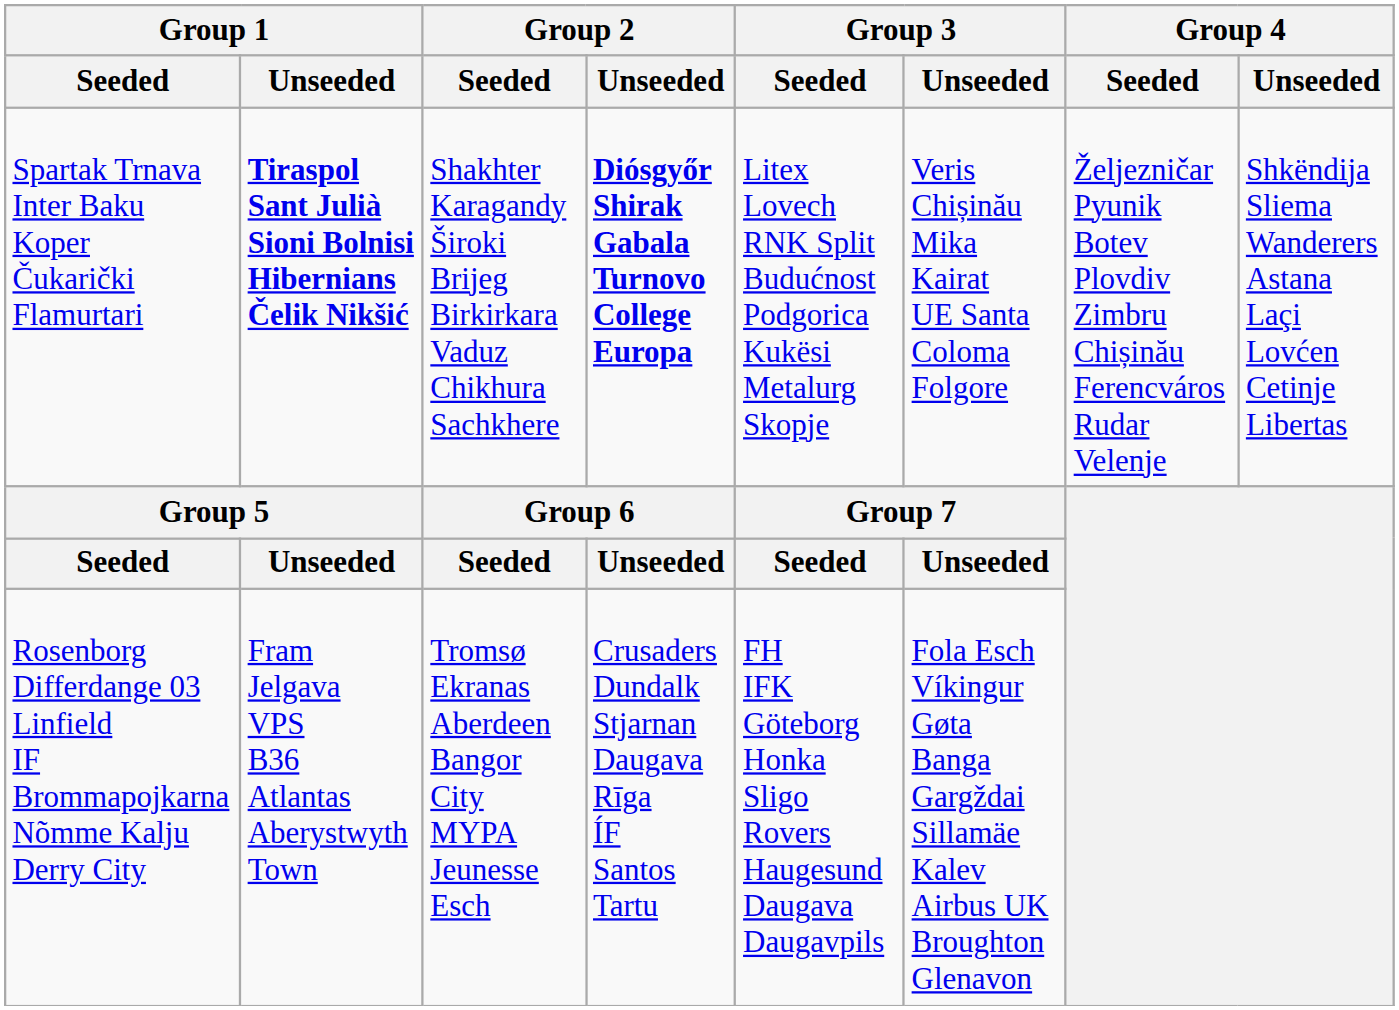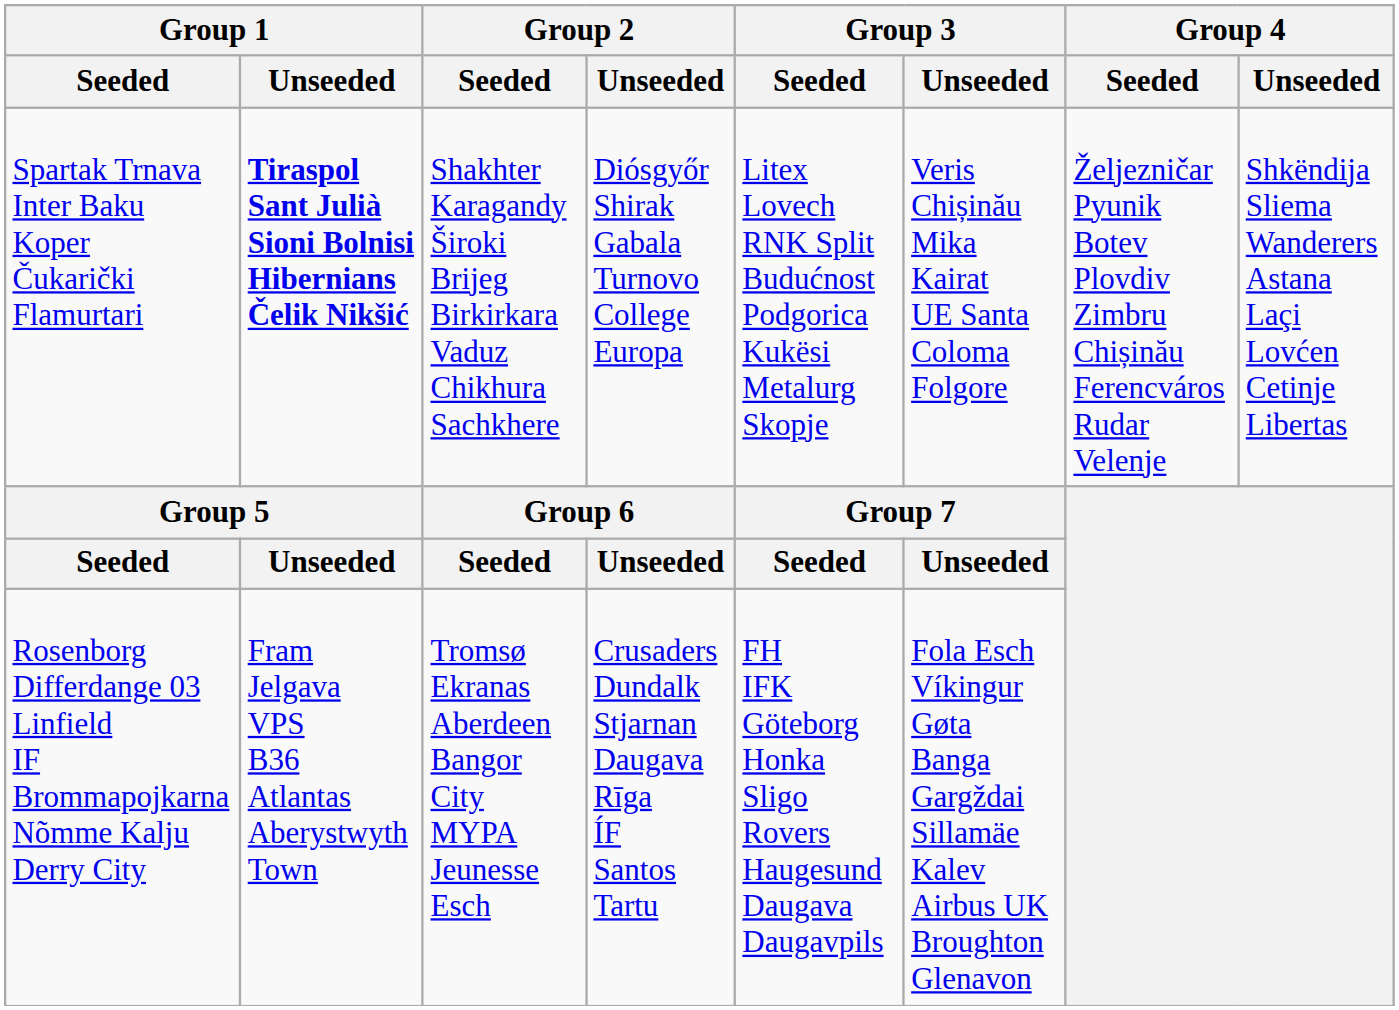(652, 259) bold -> (651, 259) normal
